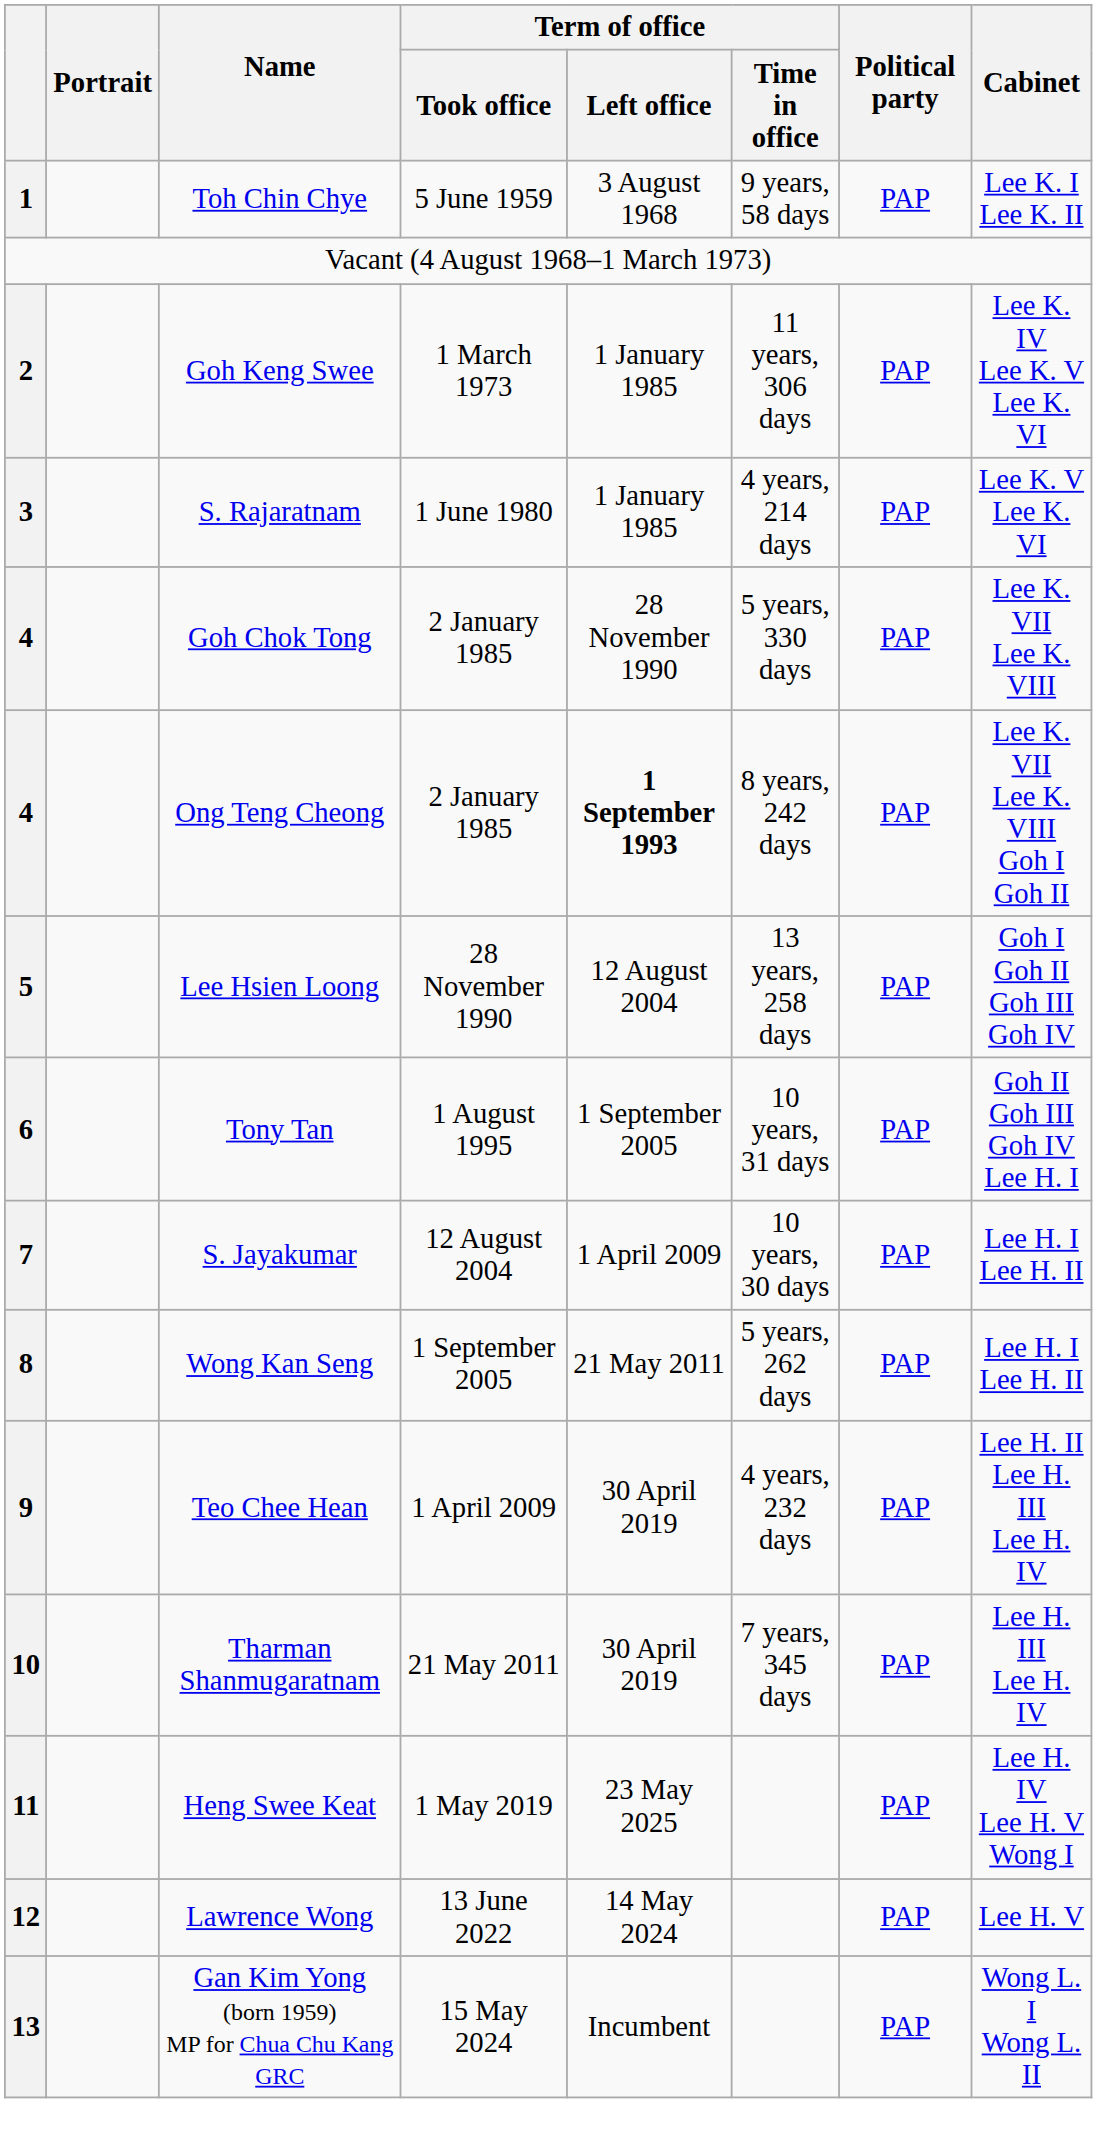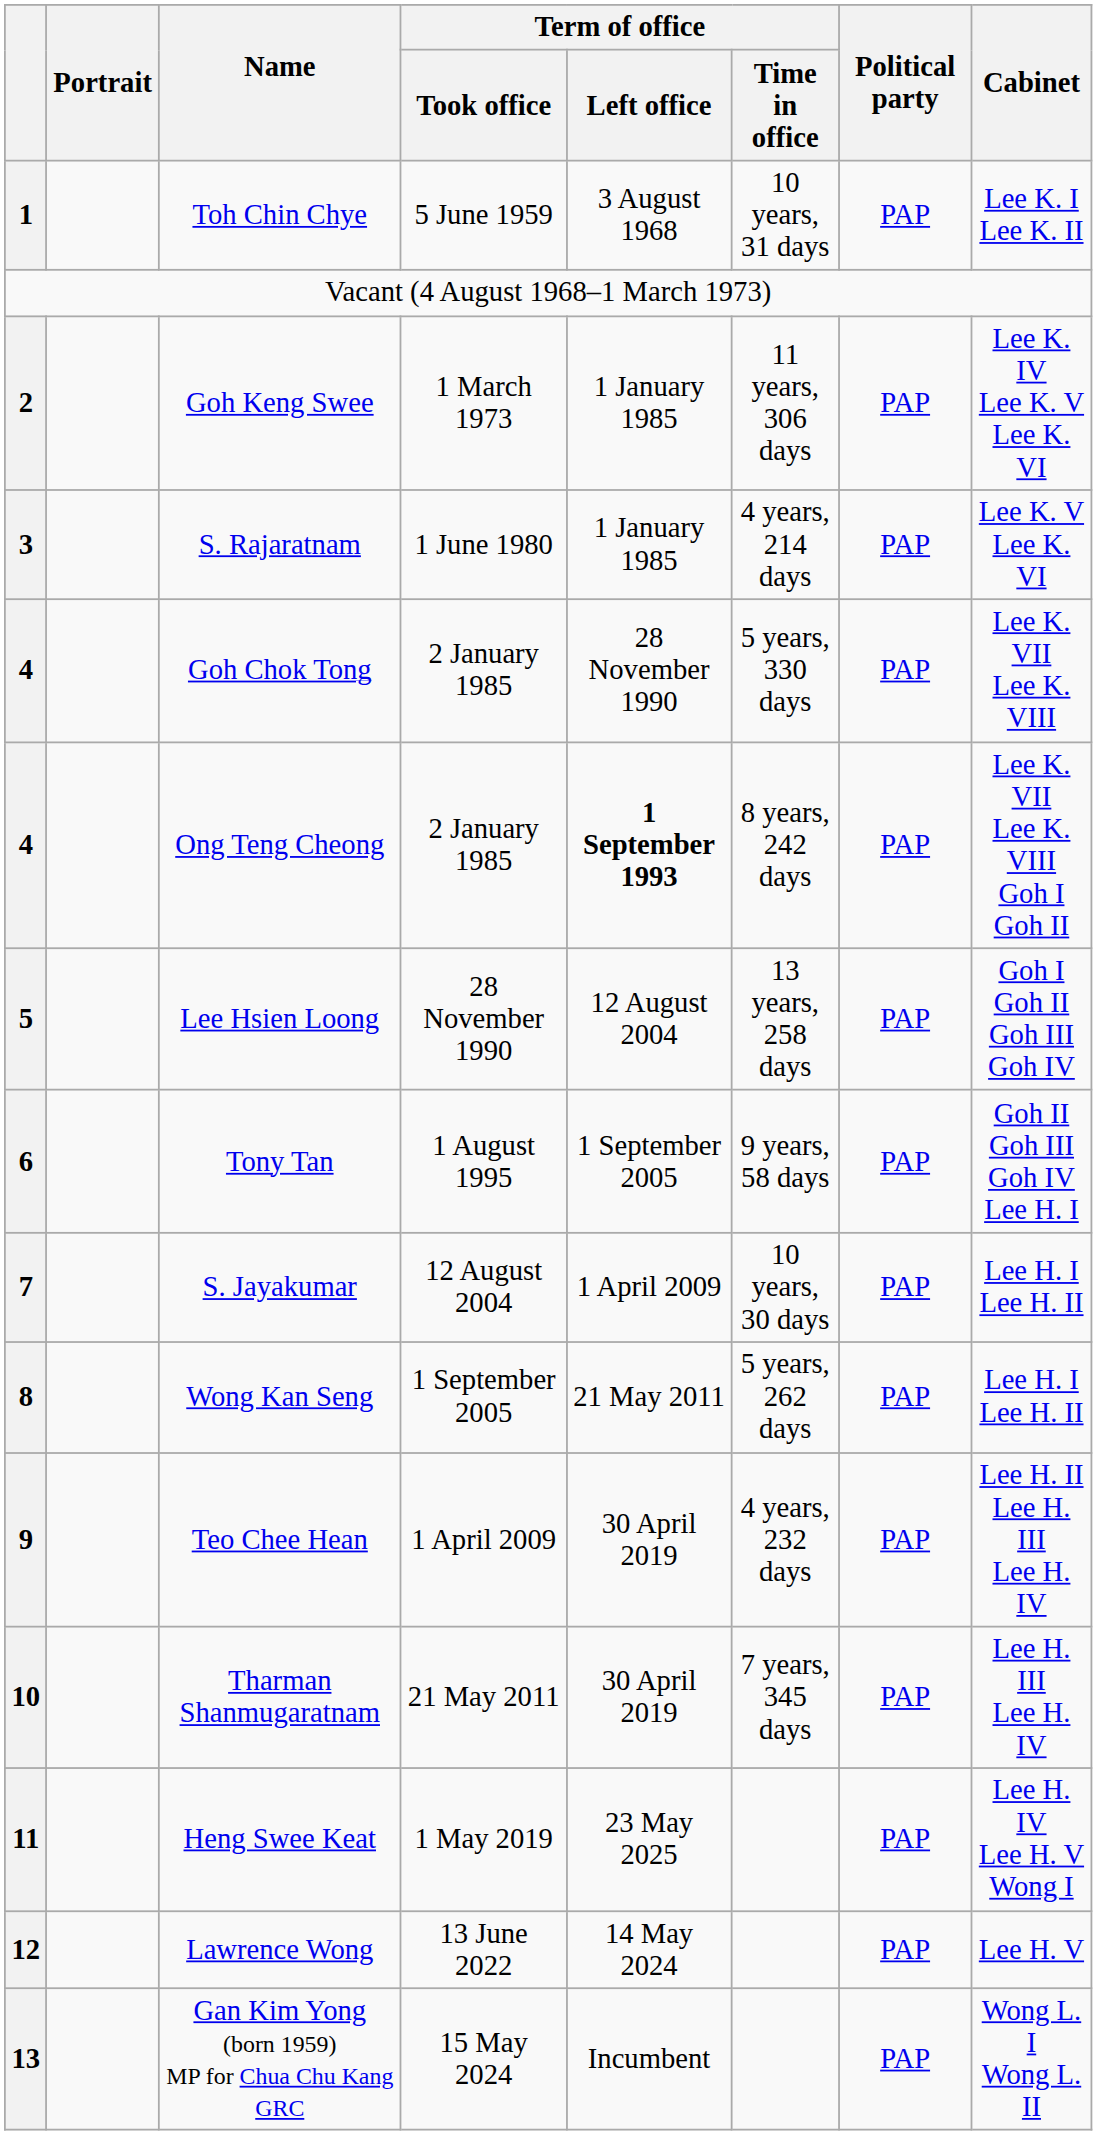(785, 198) 9 years, 58 days -> (785, 214) 10 years, 31 days
(785, 1128) 10 years, 31 days -> (785, 1160) 9 years, 58 days
